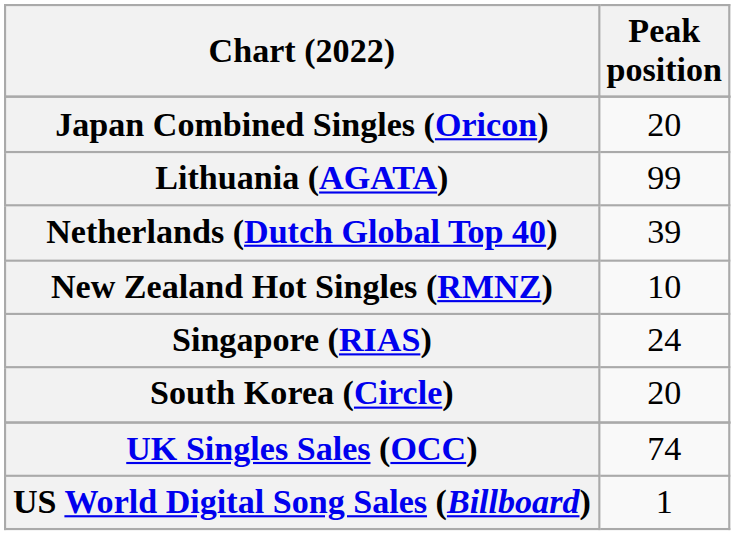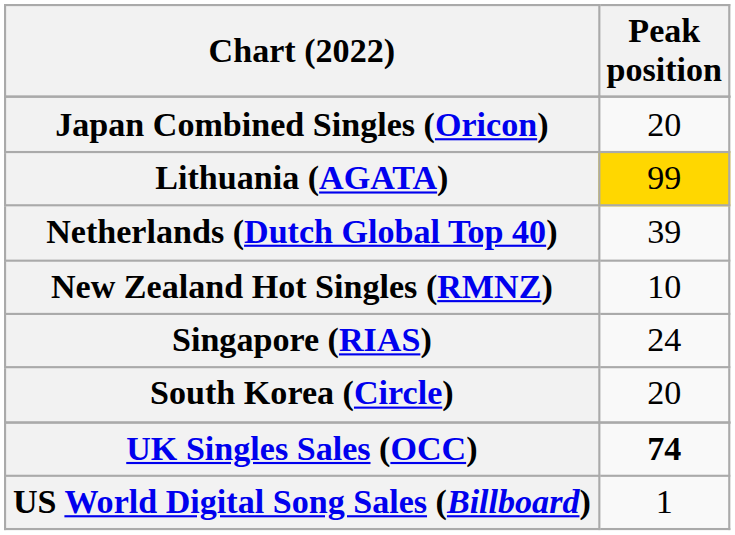(664, 177) no background -> (664, 177) gold background
(664, 448) normal -> (664, 448) bold
